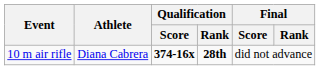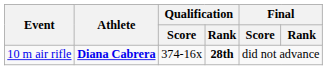(113, 55) normal -> (116, 55) bold
(174, 55) bold -> (182, 55) normal
